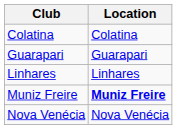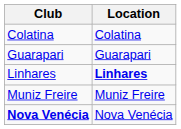(115, 74) normal -> (121, 74) bold
(128, 94) bold -> (130, 94) normal
(46, 114) normal -> (48, 114) bold
